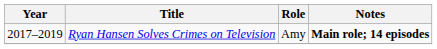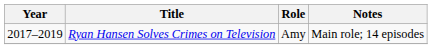(370, 33) bold -> (368, 33) normal
